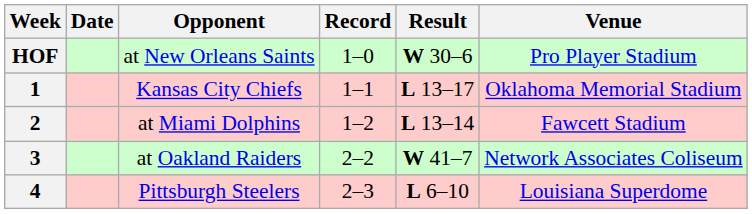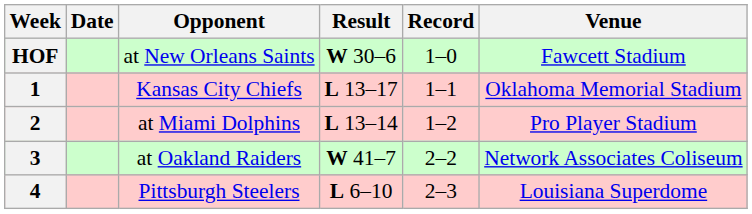columns swapped: (438, 21) <-> (358, 21)
(613, 55) Pro Player Stadium -> (613, 55) Fawcett Stadium
(613, 123) Fawcett Stadium -> (613, 123) Pro Player Stadium
